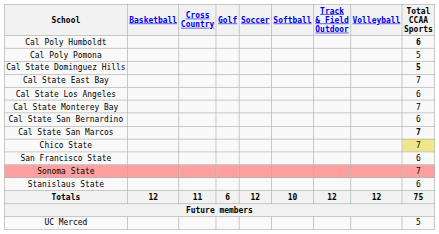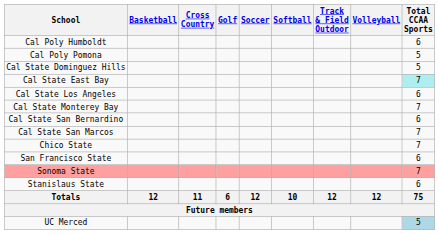(418, 42) bold -> (418, 42) normal
(418, 68) bold -> (418, 68) normal
(418, 81) no background -> (418, 81) paleturquoise background
(418, 132) bold -> (418, 132) normal
(418, 145) khaki background -> (418, 145) no background
(418, 223) no background -> (418, 223) lightblue background
